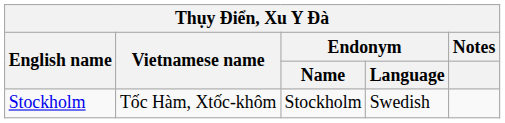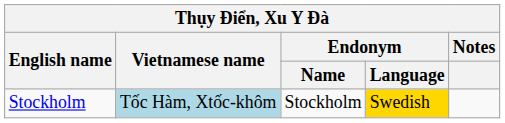(198, 103) no background -> (198, 103) lightblue background
(400, 103) no background -> (400, 103) gold background
